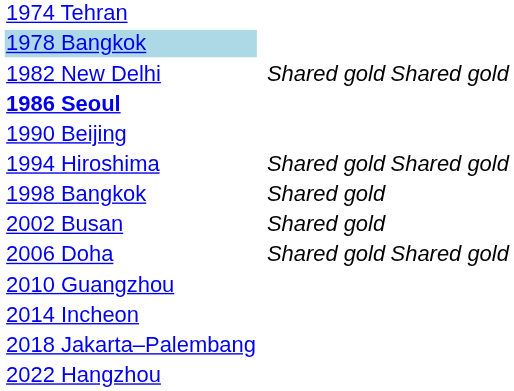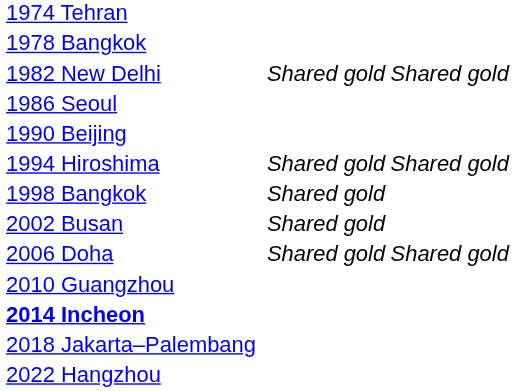(76, 43) lightblue background -> (76, 43) no background
(63, 103) bold -> (62, 103) normal
(73, 314) normal -> (76, 314) bold
